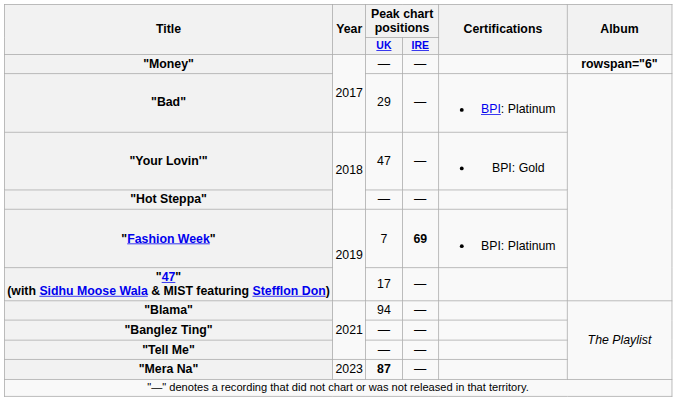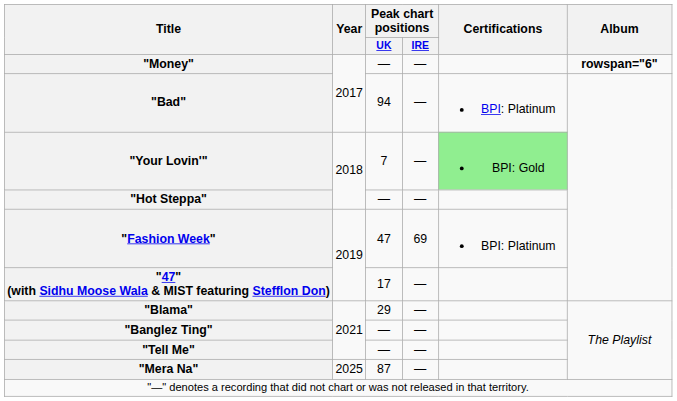(384, 102) 29 -> (384, 102) 94
(384, 161) 47 -> (384, 161) 7
(503, 168) no background -> (503, 168) lightgreen background
(384, 238) 7 -> (384, 238) 47
(420, 238) bold -> (420, 238) normal
(384, 310) 94 -> (384, 310) 29
(349, 369) 2023 -> (349, 369) 2025
(384, 369) bold -> (384, 369) normal
